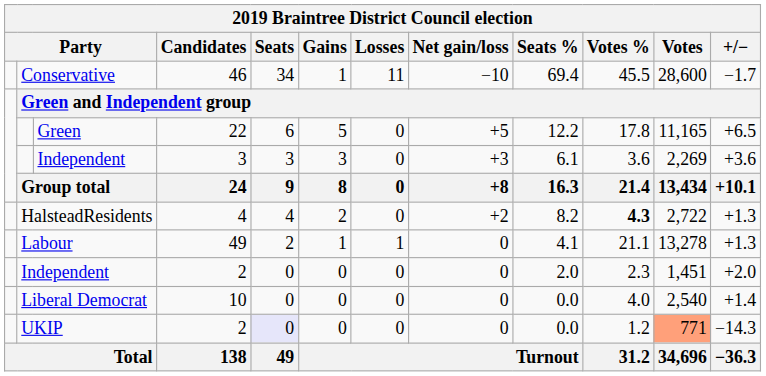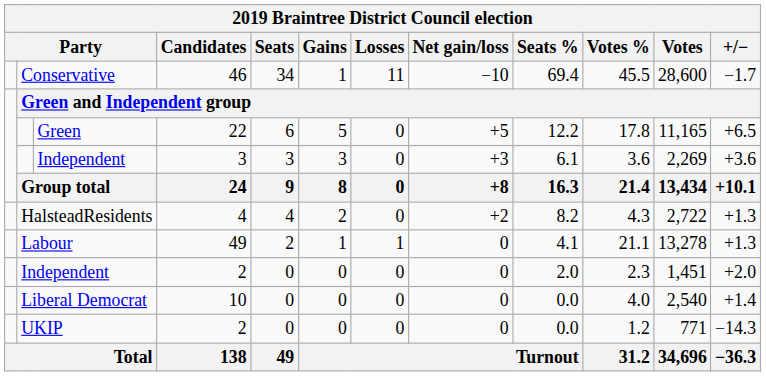(639, 215) bold -> (639, 215) normal
(290, 328) lavender background -> (290, 328) no background
(693, 328) lightsalmon background -> (693, 328) no background
